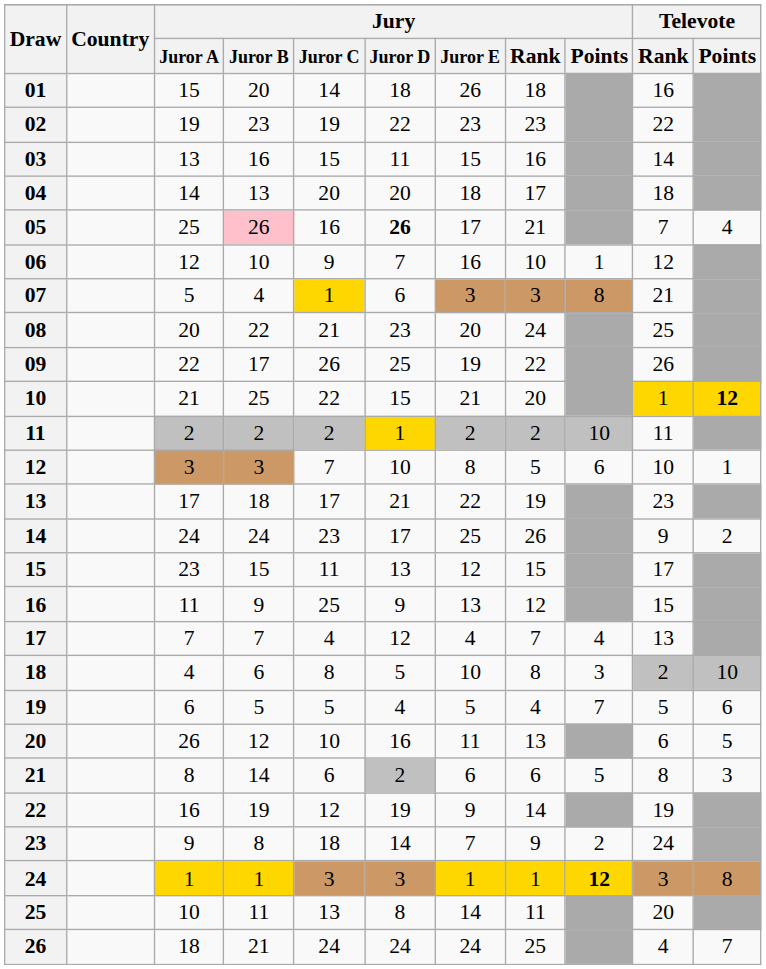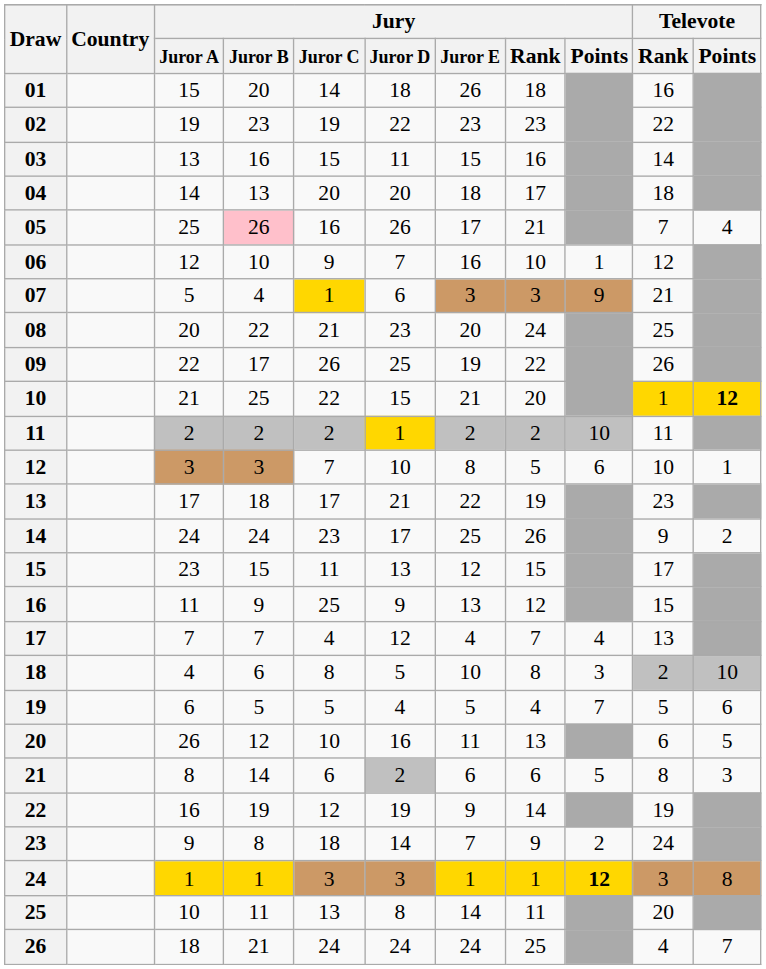(400, 227) bold -> (400, 227) normal
(599, 295) 8 -> (599, 295) 9
